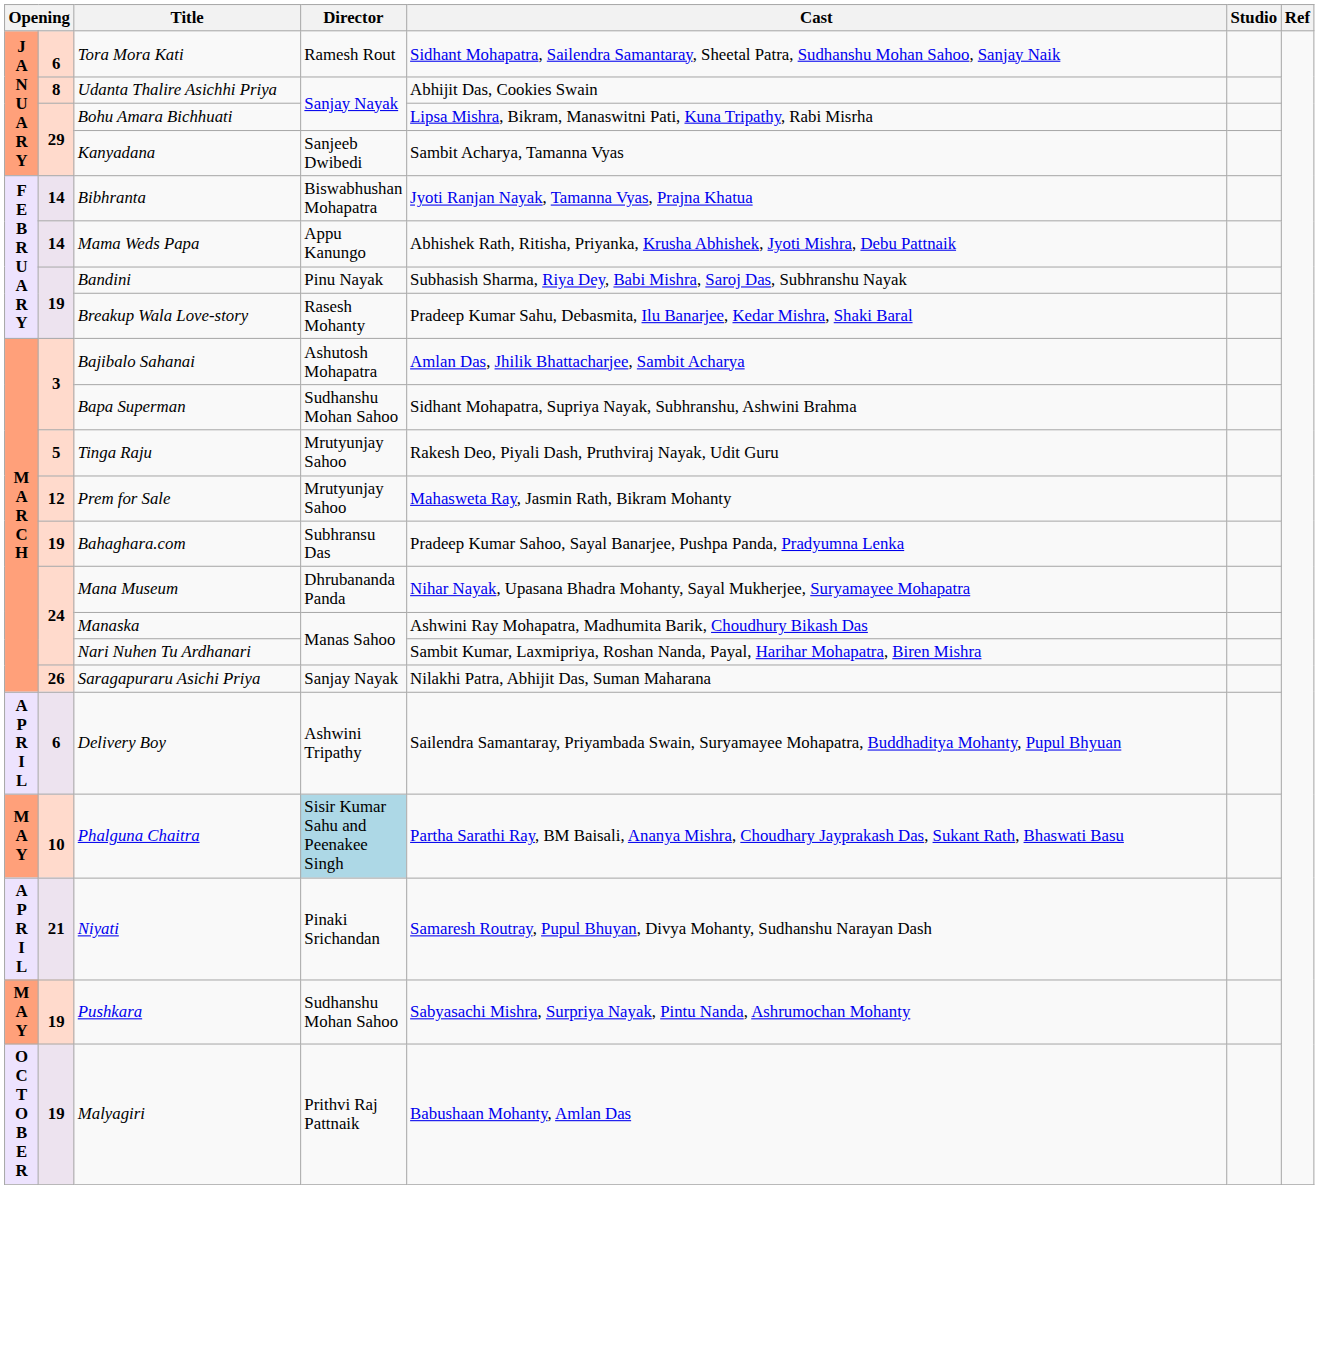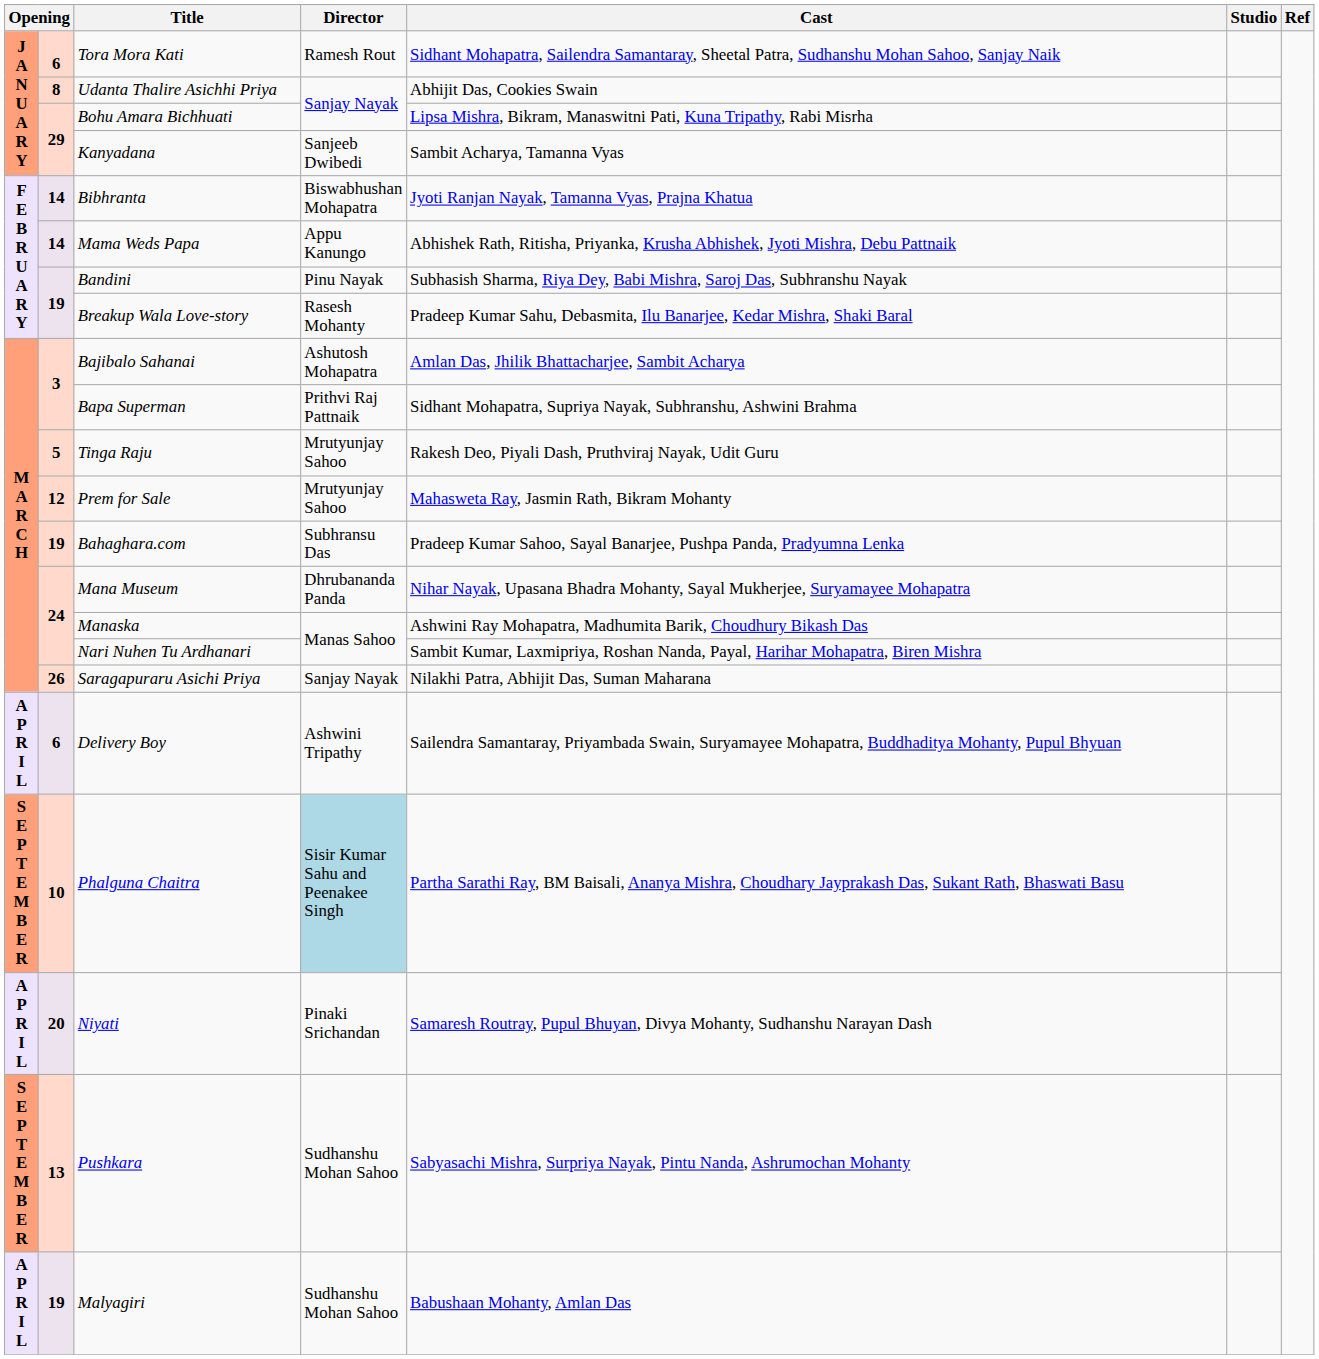(351, 407) Sudhanshu Mohan Sahoo -> (341, 407) Prithvi Raj Pattnaik
(22, 835) M A Y -> (22, 883) S E P T E M B E R
(56, 928) 21 -> (56, 1023) 20
(22, 1012) M A Y -> (22, 1163) S E P T E M B E R
(56, 1021) 19 -> (56, 1172) 13
(22, 1114) O C T O B E R -> (22, 1303) A P R I L
(341, 1114) Prithvi Raj Pattnaik -> (351, 1303) Sudhanshu Mohan Sahoo
